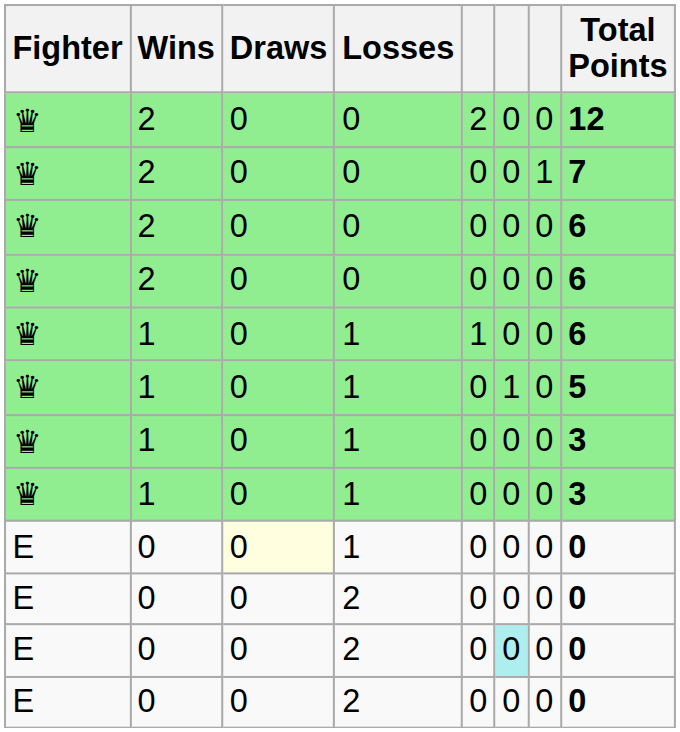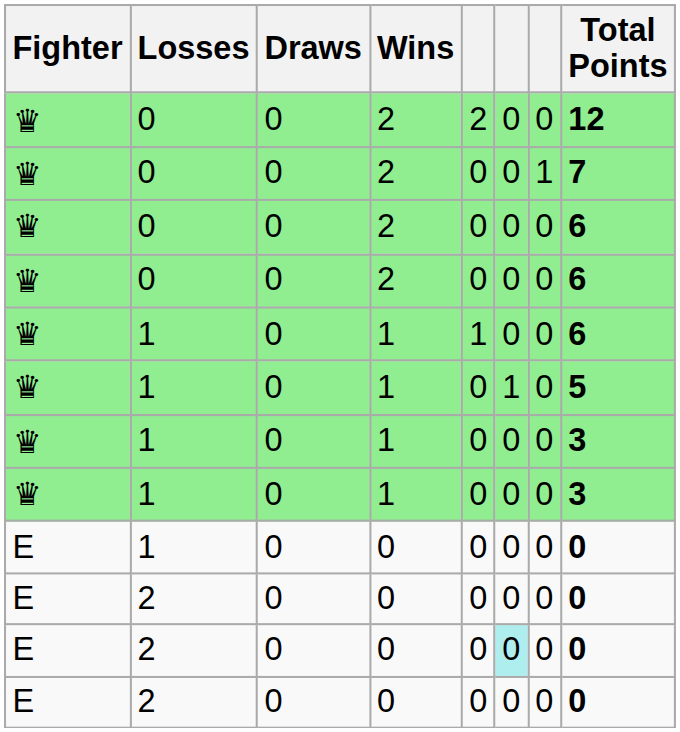columns swapped: (176, 48) <-> (398, 48)
(239, 546) lightyellow background -> (273, 546) no background
